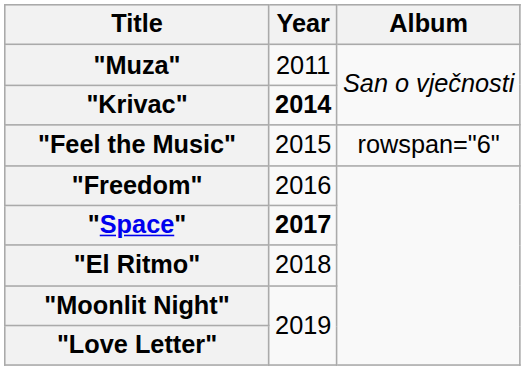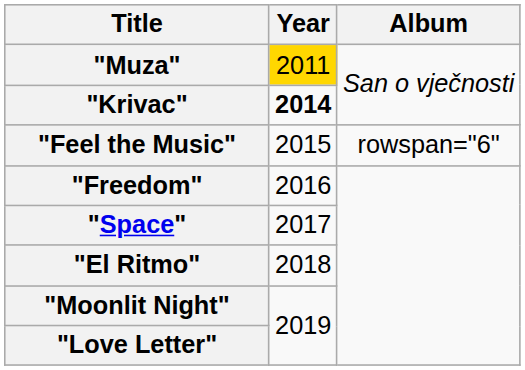(303, 64) no background -> (303, 64) gold background
(303, 225) bold -> (303, 225) normal
